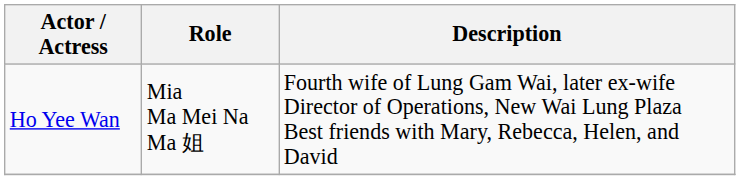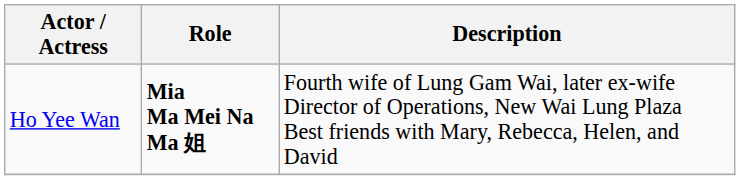(198, 117) normal -> (200, 117) bold
